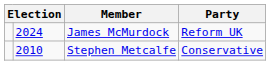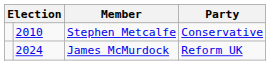rows swapped: (121, 51) <-> (118, 32)
